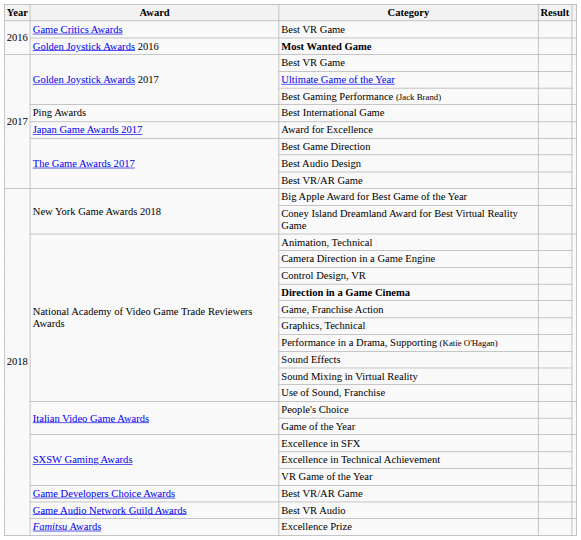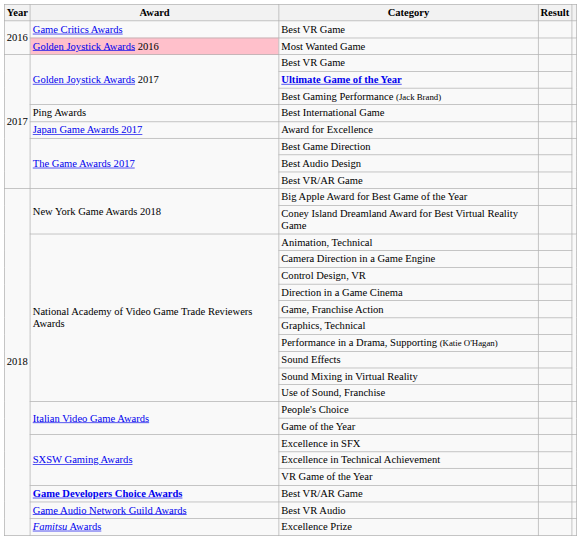(96, 46) no background -> (96, 46) pink background
(326, 46) bold -> (323, 46) normal
(338, 79) normal -> (342, 79) bold
(346, 292) bold -> (342, 292) normal
(104, 493) normal -> (108, 493) bold
